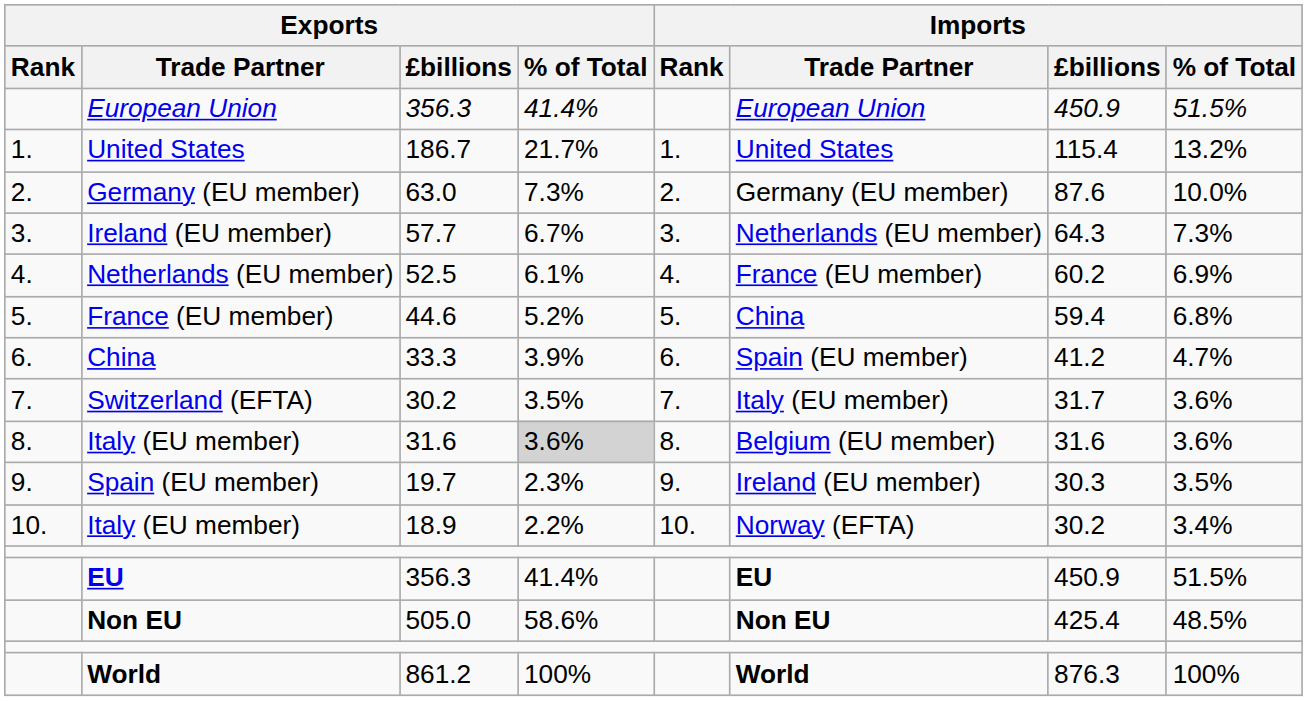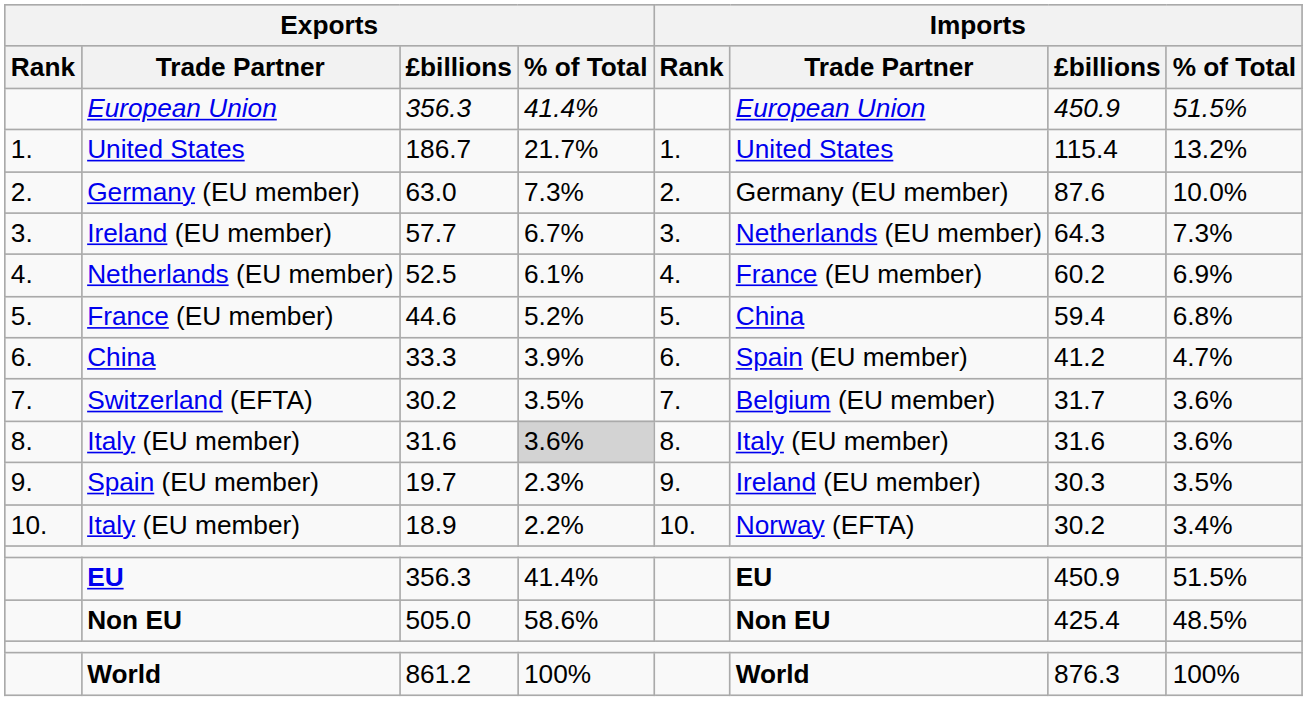(842, 399) Italy (EU member) -> (866, 399) Belgium (EU member)
(866, 441) Belgium (EU member) -> (842, 441) Italy (EU member)
